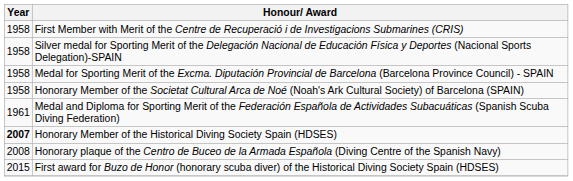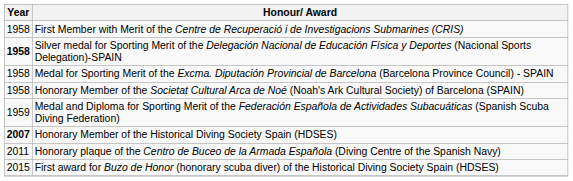(18, 51) normal -> (18, 51) bold
(18, 112) 1961 -> (18, 112) 1959
(18, 151) 2008 -> (18, 151) 2011
